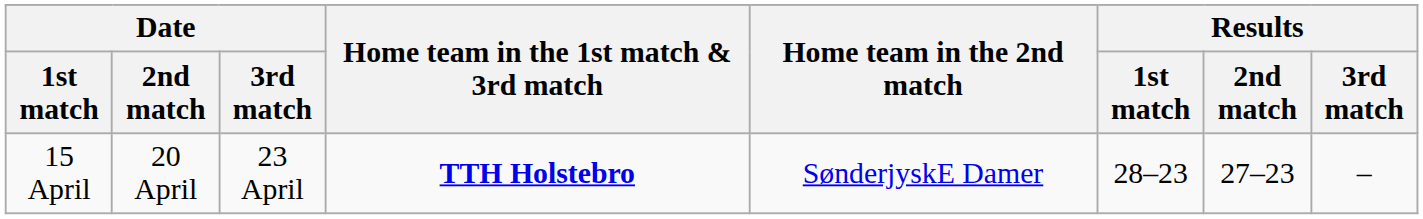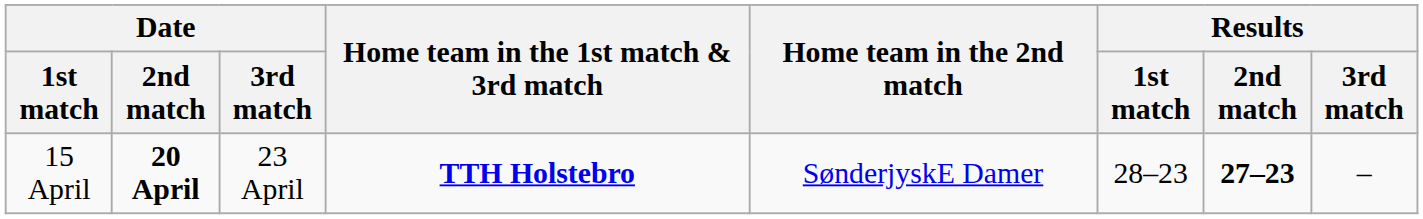(166, 172) normal -> (166, 172) bold
(1257, 172) normal -> (1257, 172) bold
